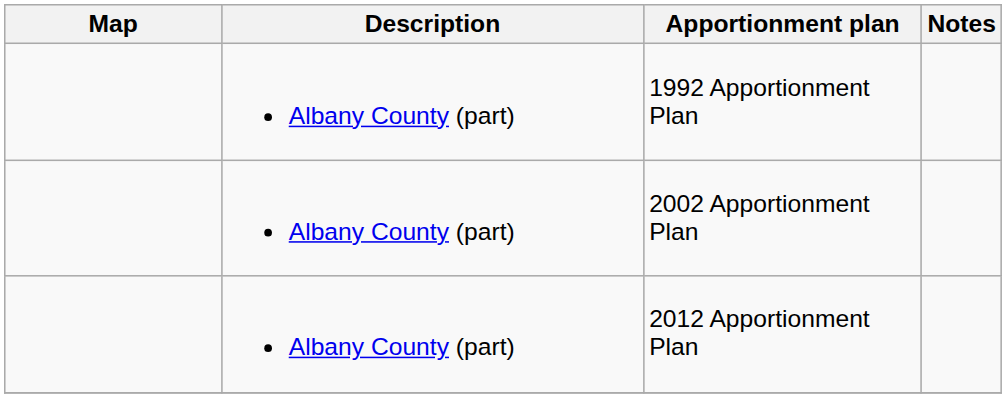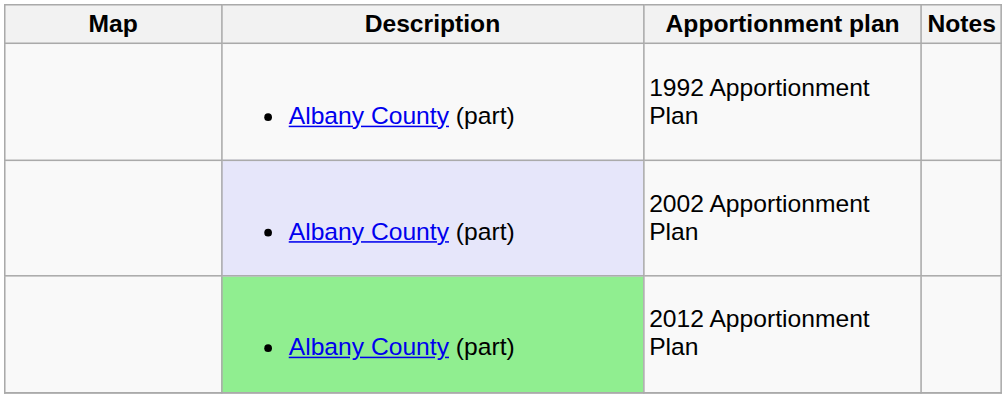(432, 232) no background -> (432, 232) lavender background
(432, 348) no background -> (432, 348) lightgreen background
